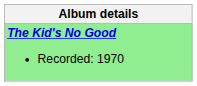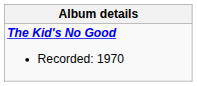(98, 46) lightgreen background -> (98, 46) no background
